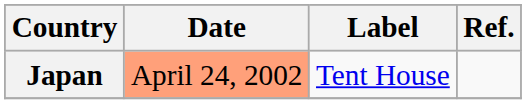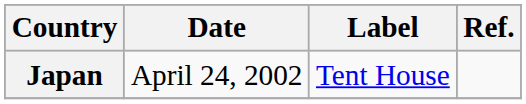(217, 74) lightsalmon background -> (217, 74) no background
